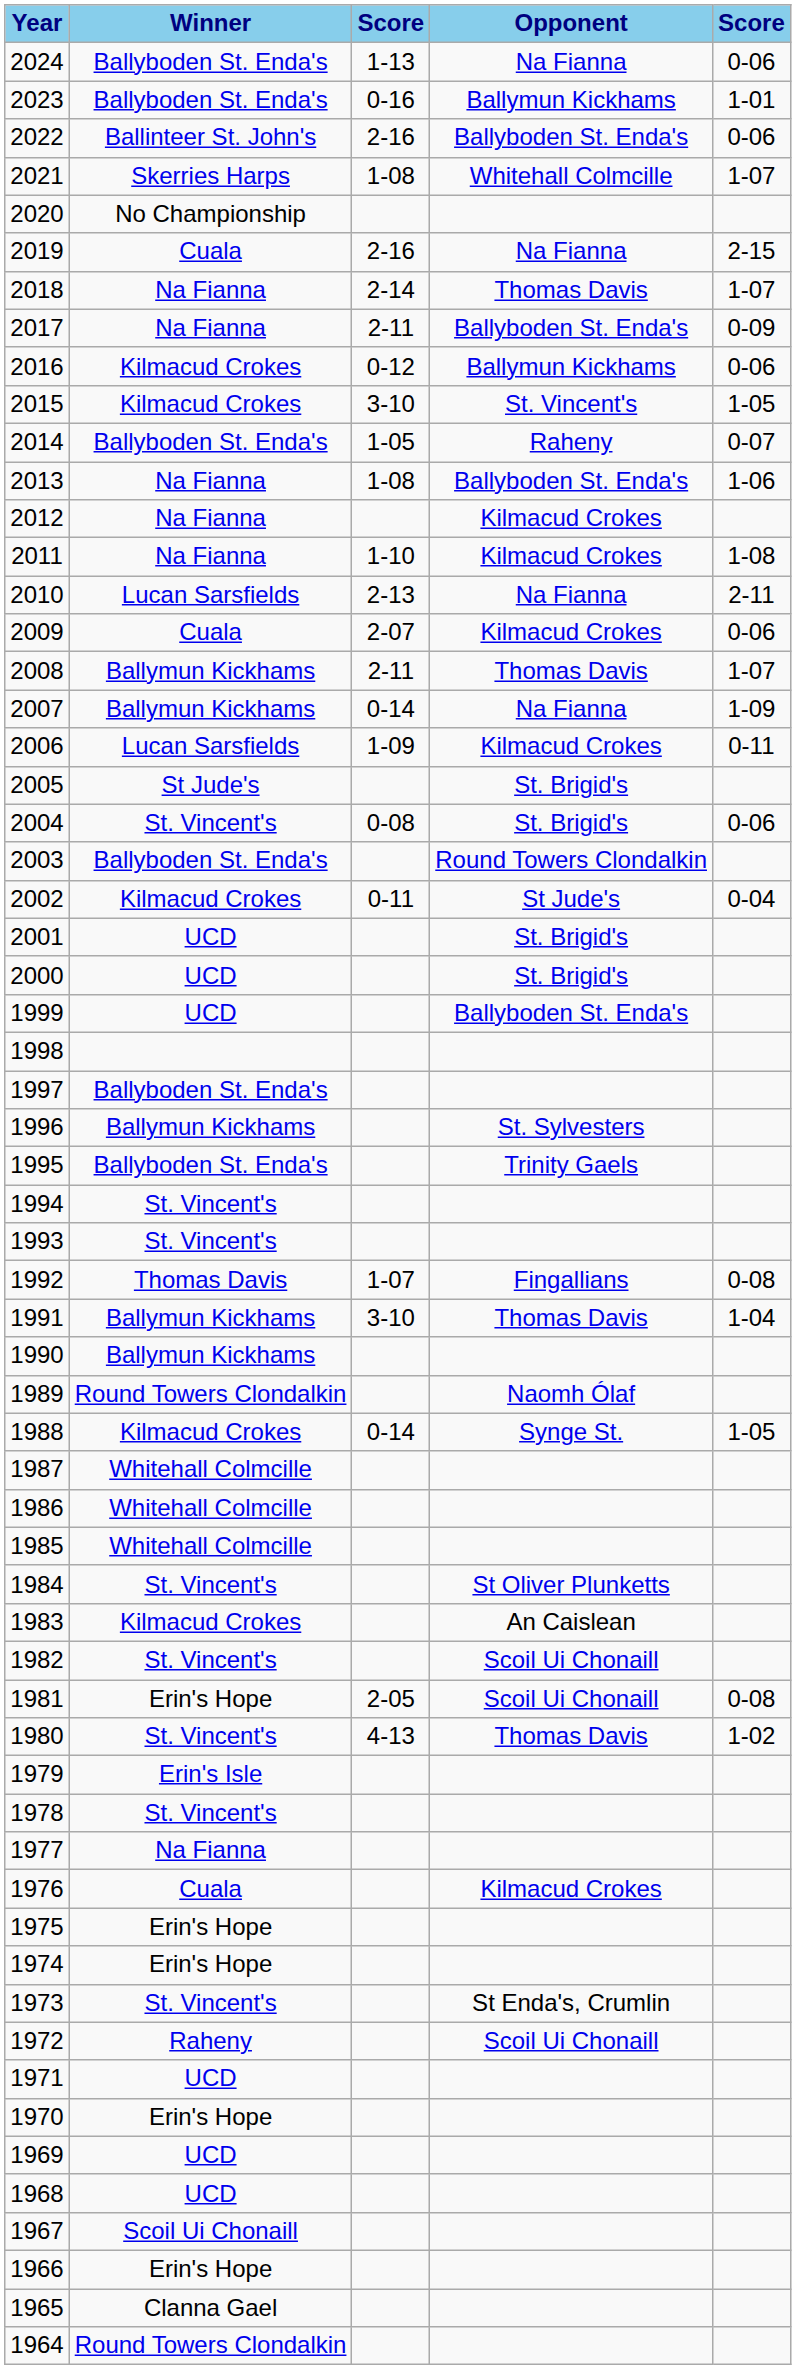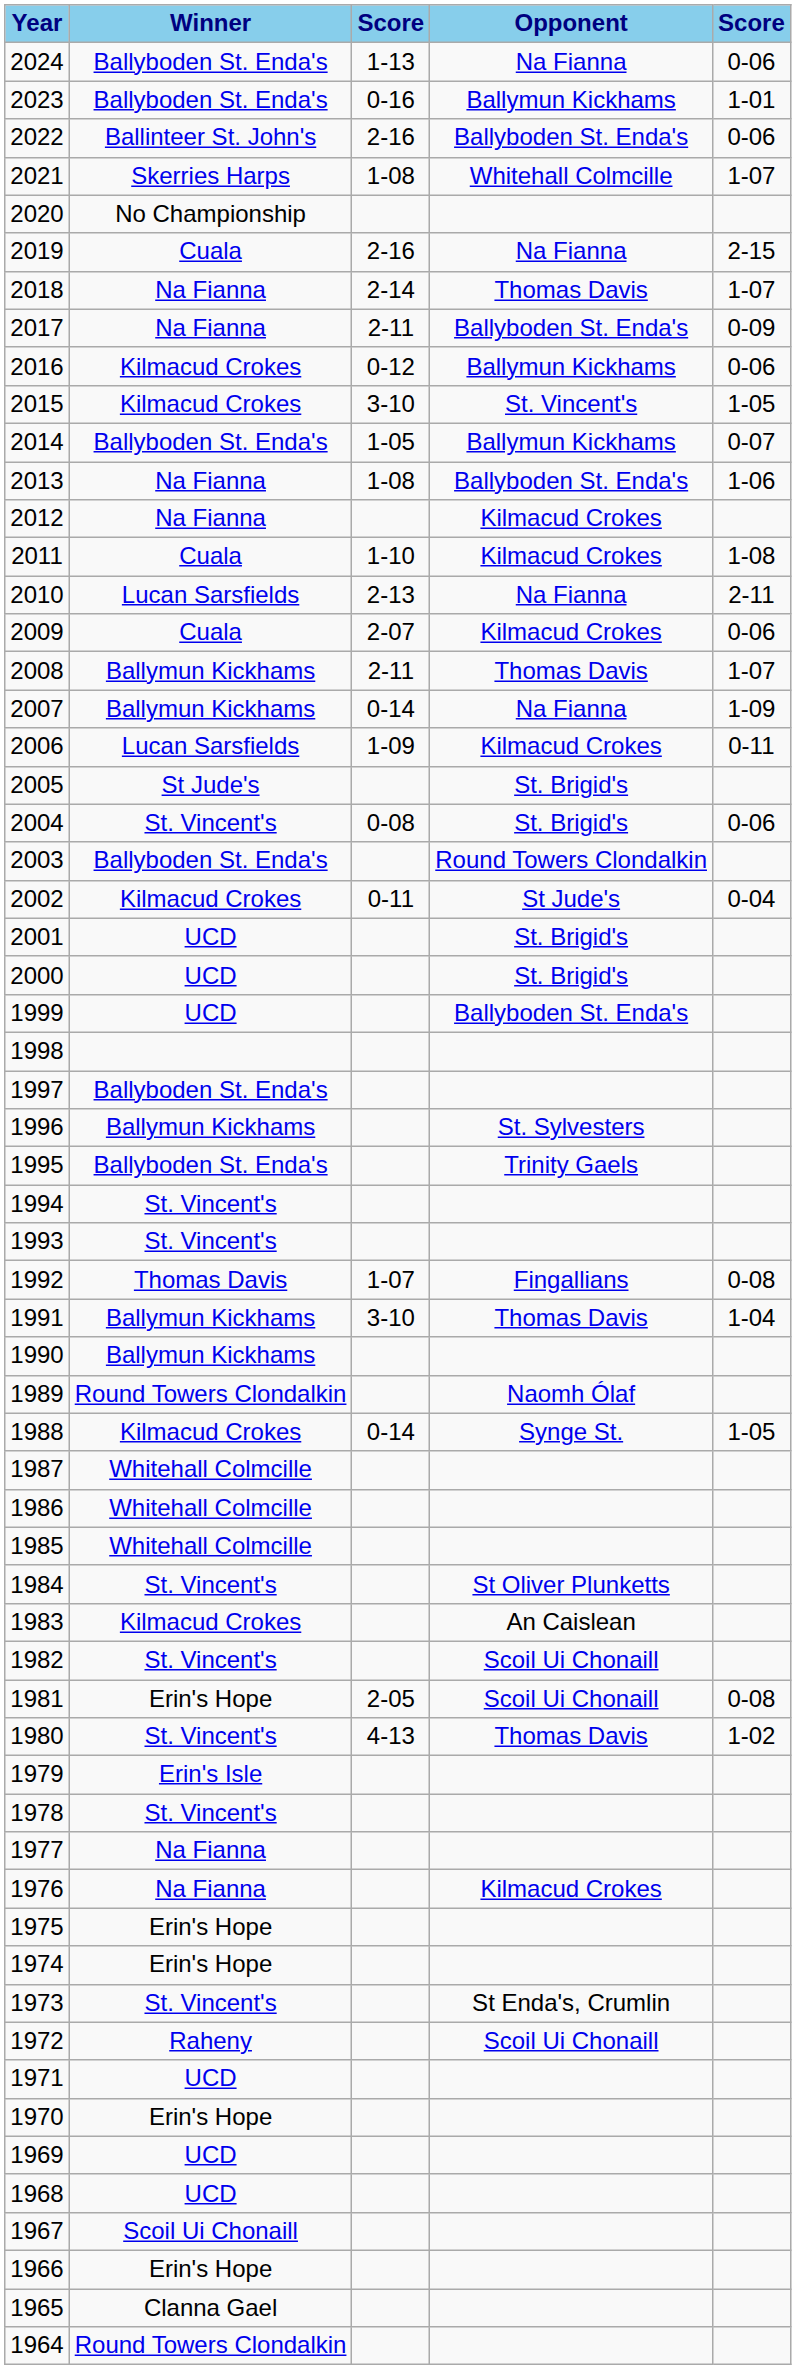(571, 442) Raheny -> (571, 442) Ballymun Kickhams
(211, 556) Na Fianna -> (211, 556) Cuala
(211, 1888) Cuala -> (211, 1888) Na Fianna
